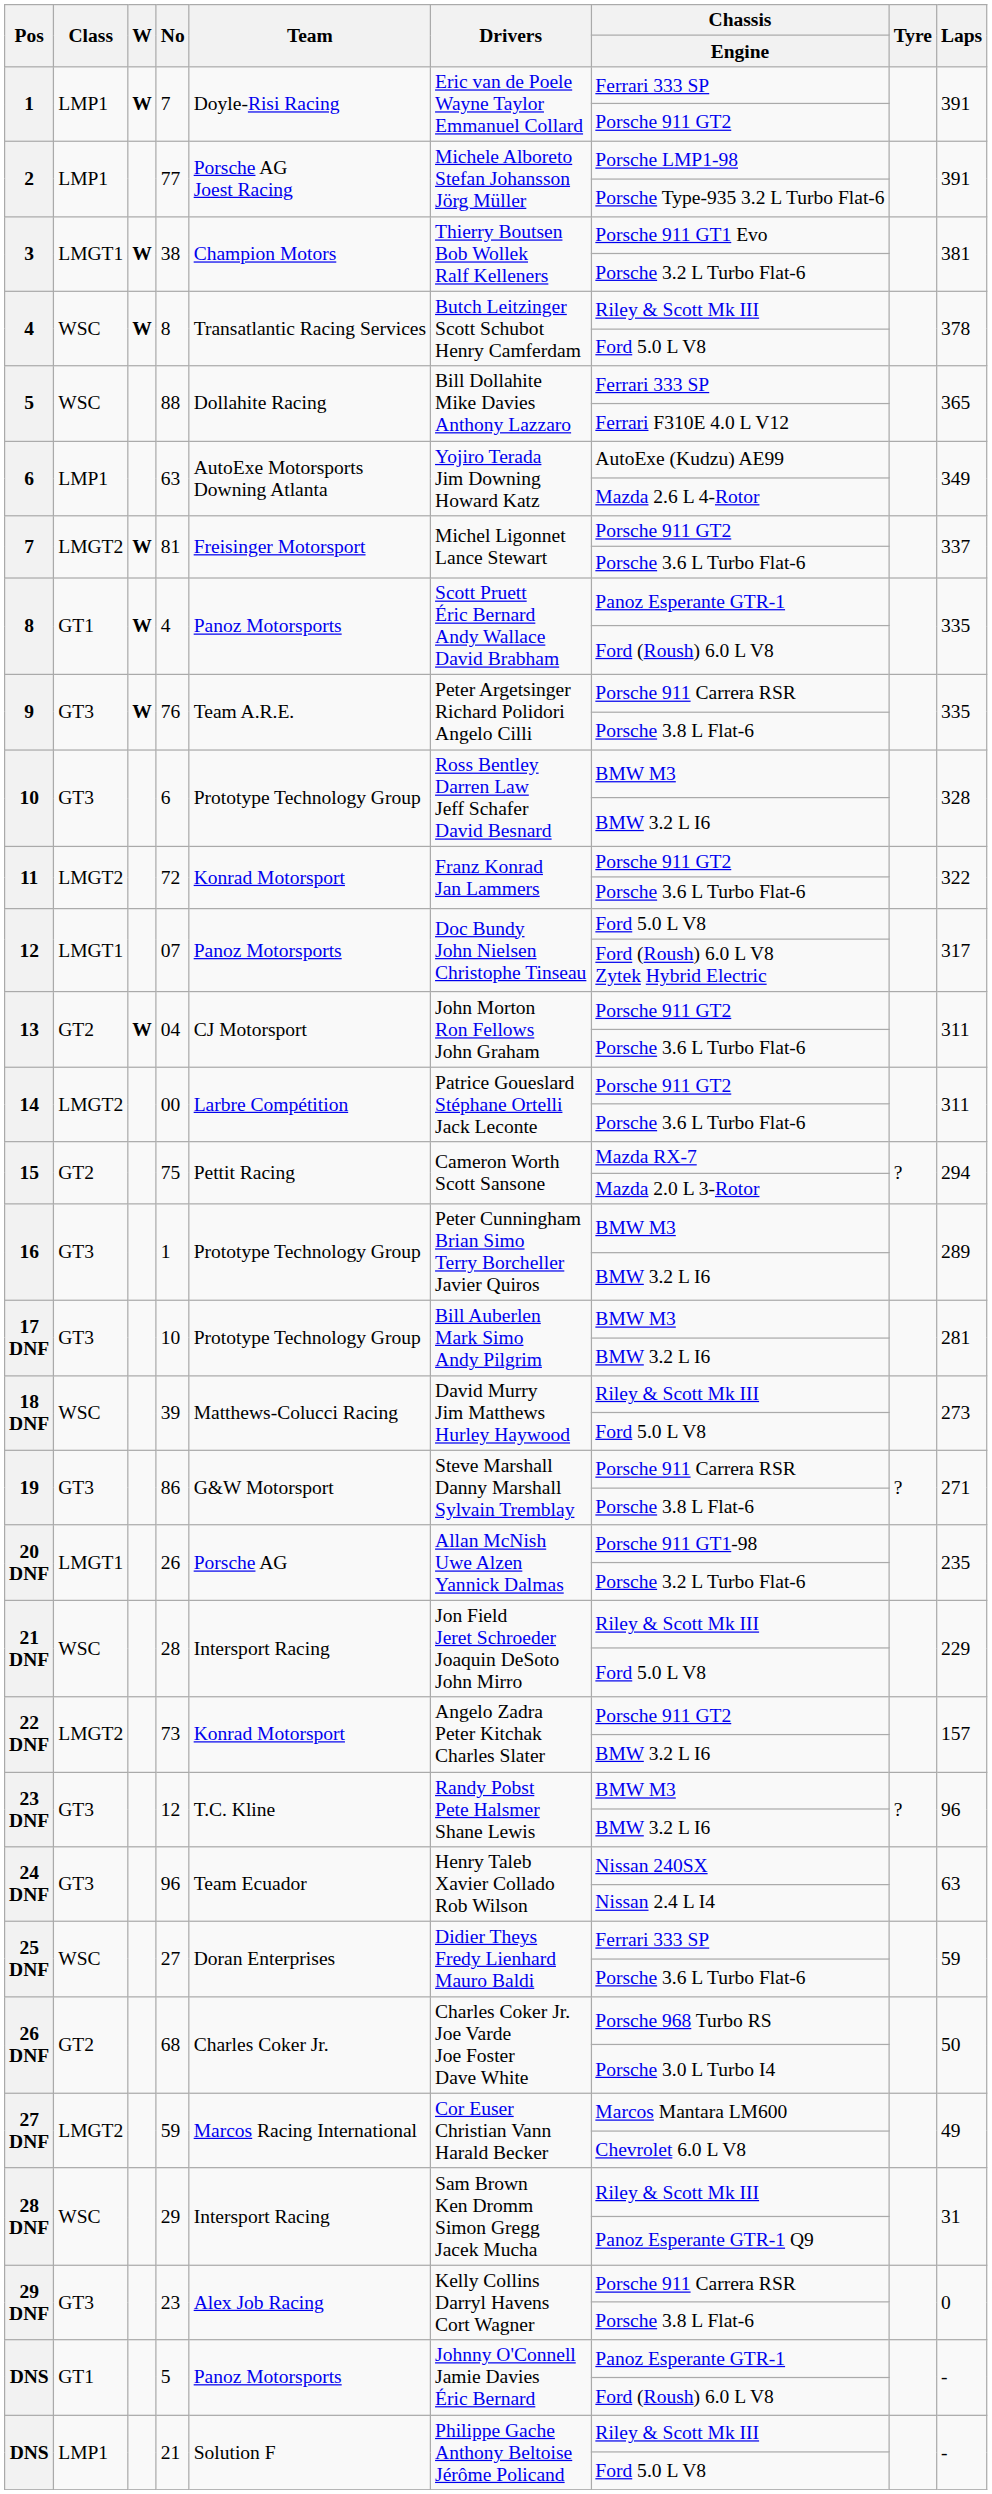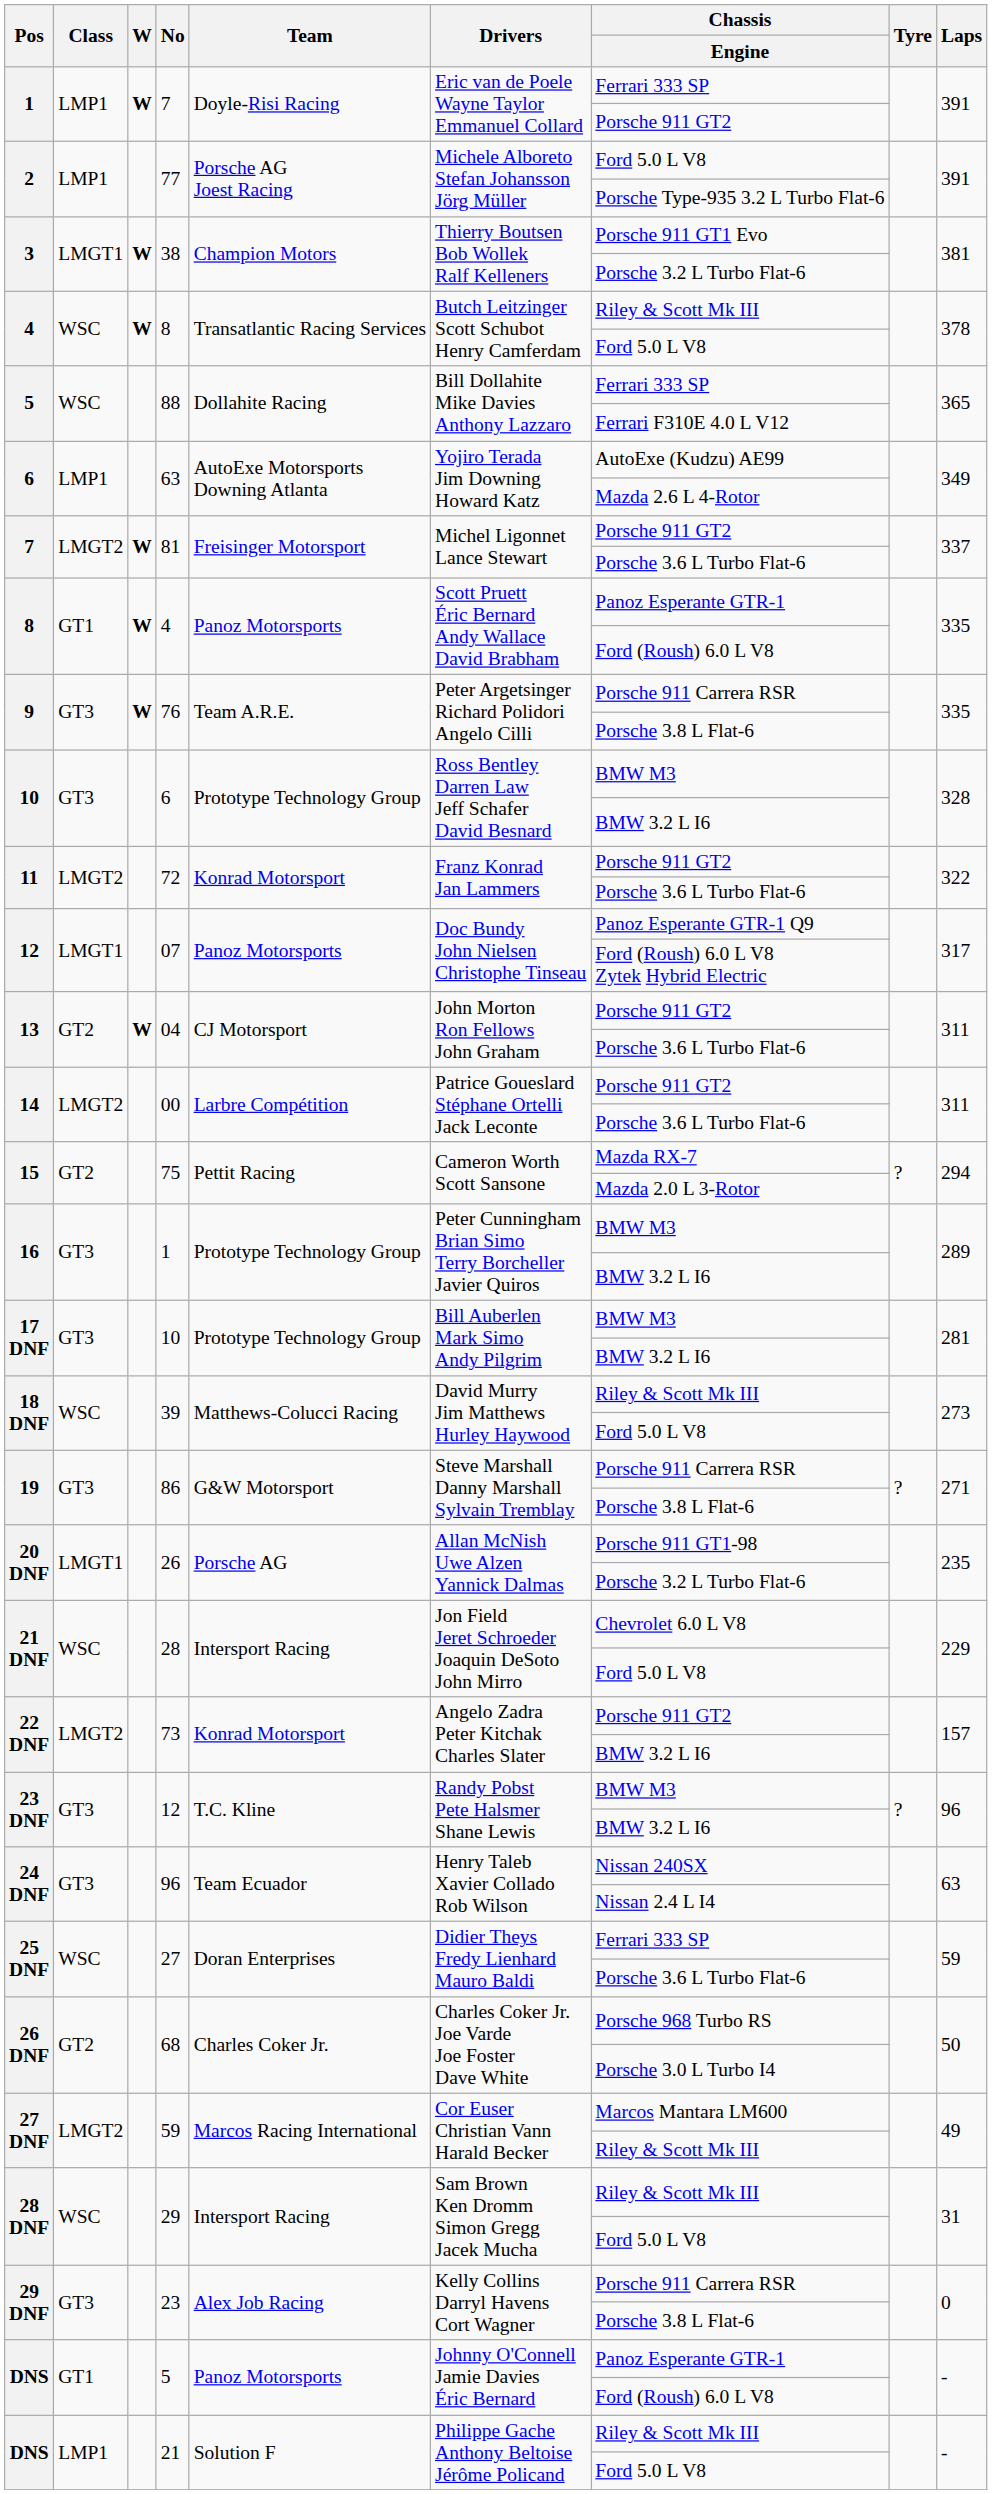(667, 160) Porsche LMP1-98 -> (651, 160) Ford 5.0 L V8
(651, 923) Ford 5.0 L V8 -> (705, 923) Panoz Esperante GTR-1 Q9
(677, 1624) Riley & Scott Mk III -> (671, 1624) Chevrolet 6.0 L V8
(671, 2149) Chevrolet 6.0 L V8 -> (677, 2149) Riley & Scott Mk III
(705, 2240) Panoz Esperante GTR-1 Q9 -> (651, 2240) Ford 5.0 L V8
